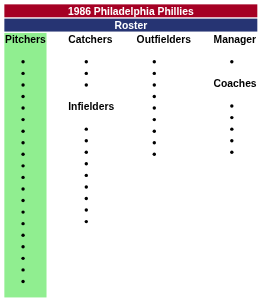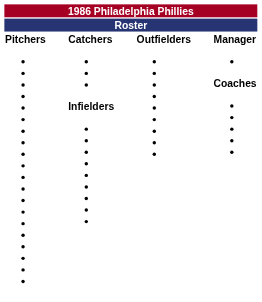(25, 160) lightgreen background -> (25, 160) no background
